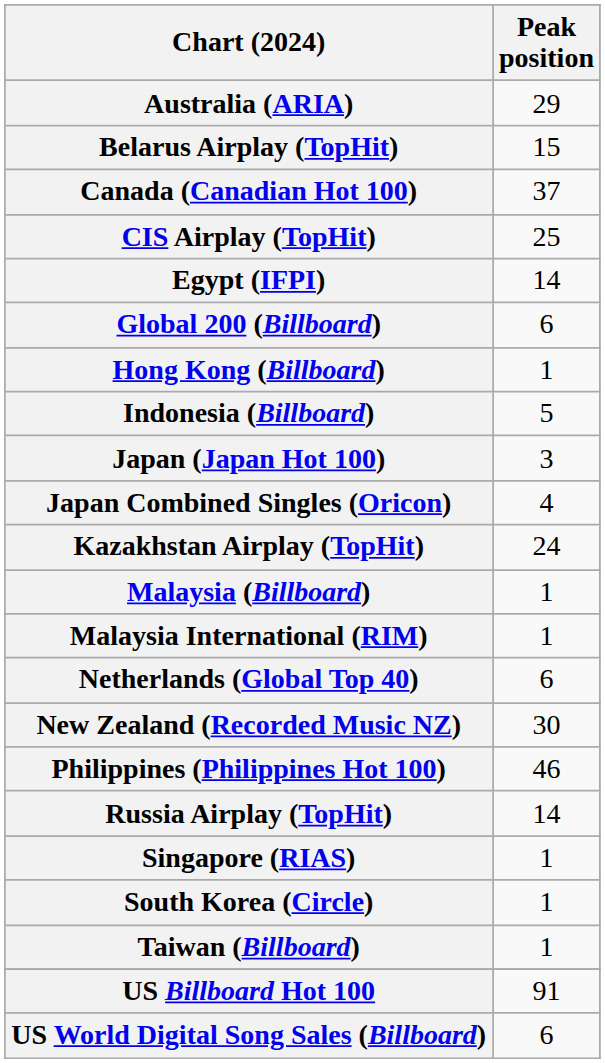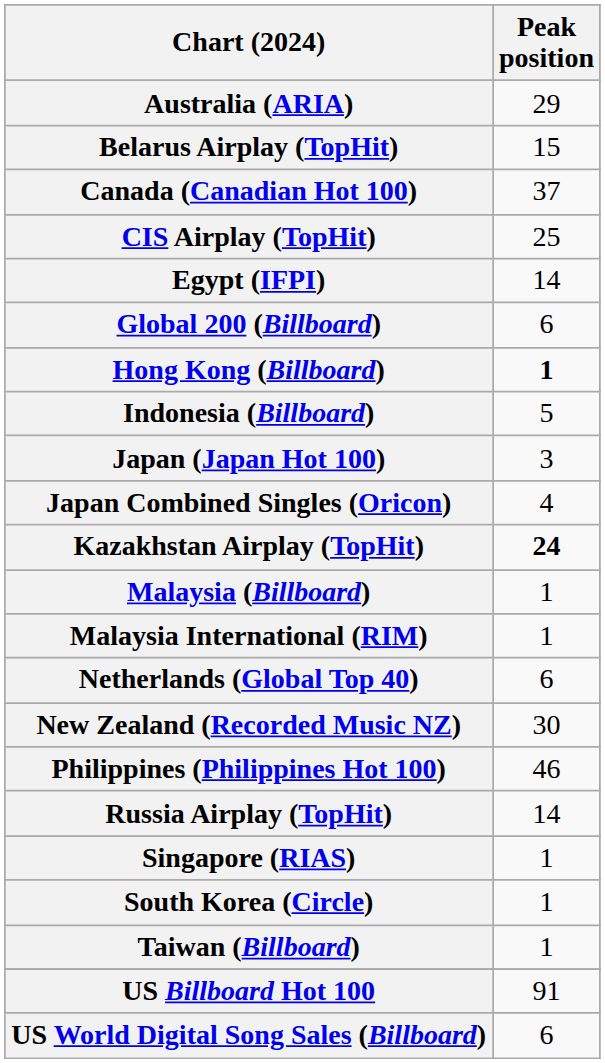(546, 369) normal -> (546, 369) bold
(546, 546) normal -> (546, 546) bold
